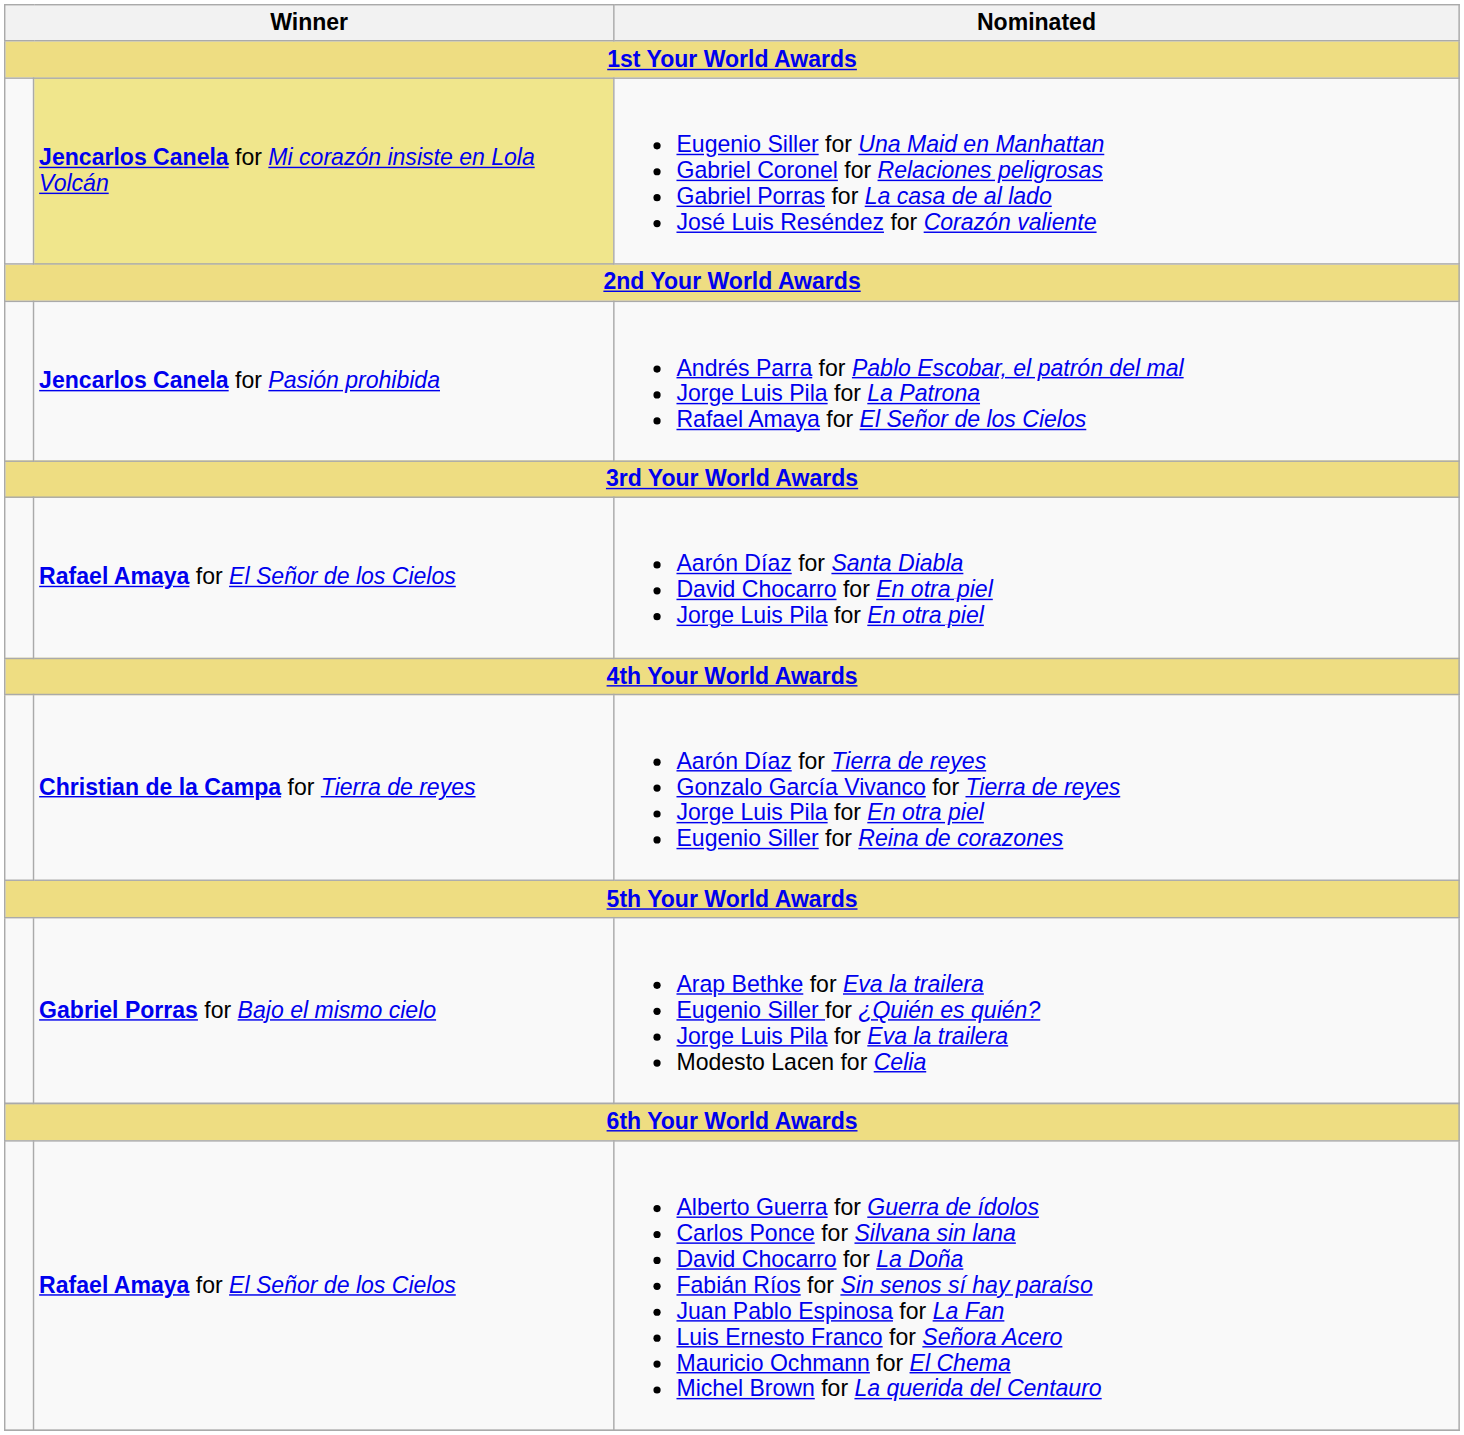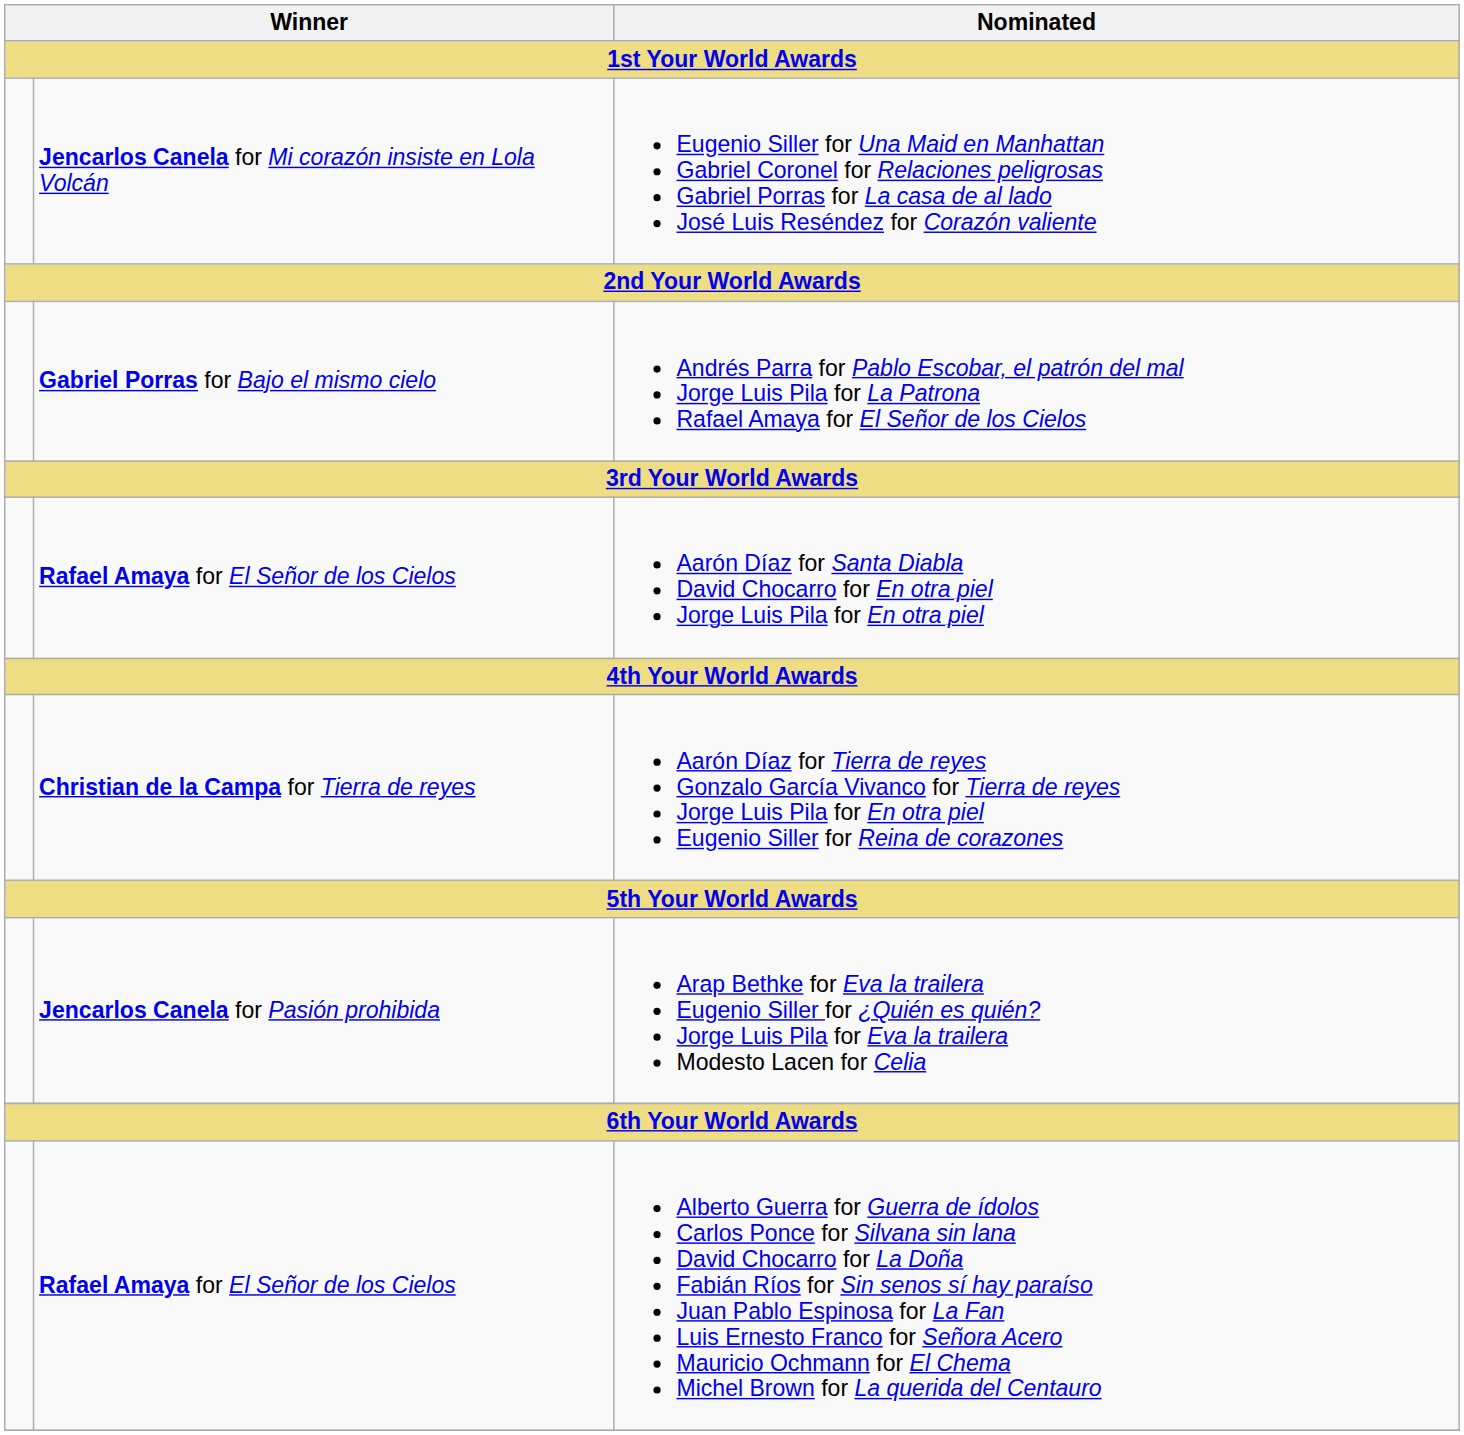(287, 170) khaki background -> (287, 170) no background
(240, 380) Jencarlos Canela for Pasión prohibida -> (238, 380) Gabriel Porras for Bajo el mismo cielo
(238, 1010) Gabriel Porras for Bajo el mismo cielo -> (240, 1010) Jencarlos Canela for Pasión prohibida
